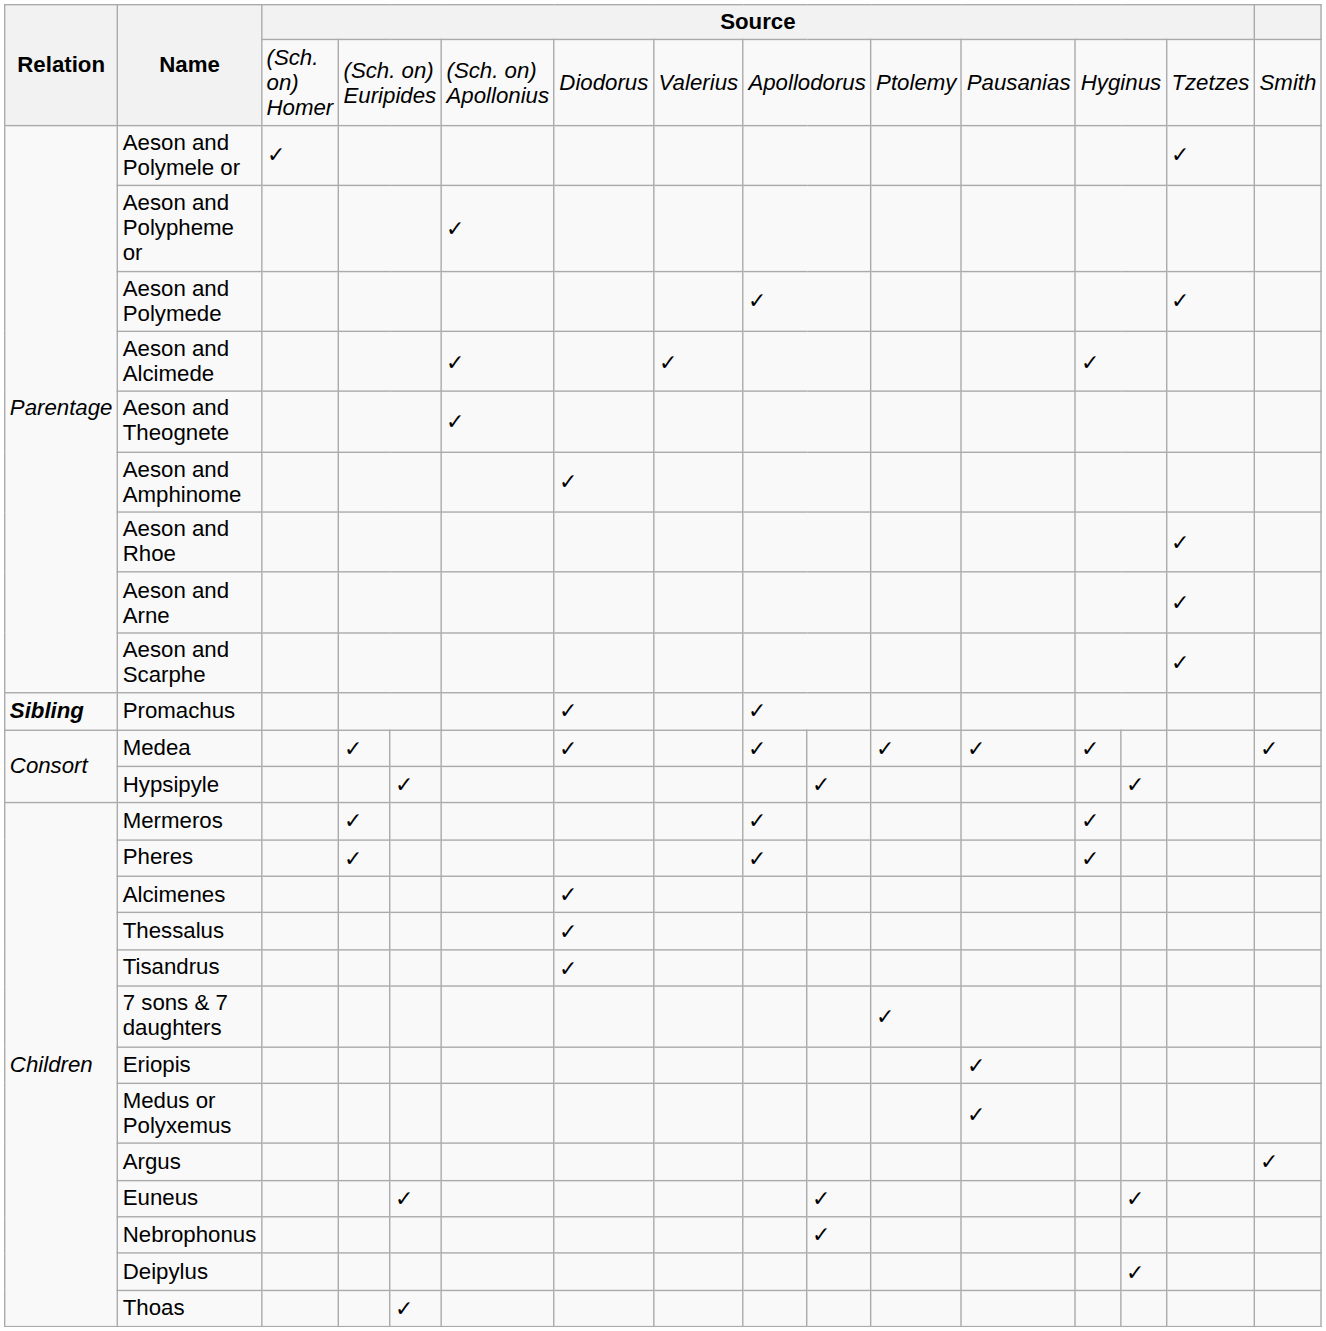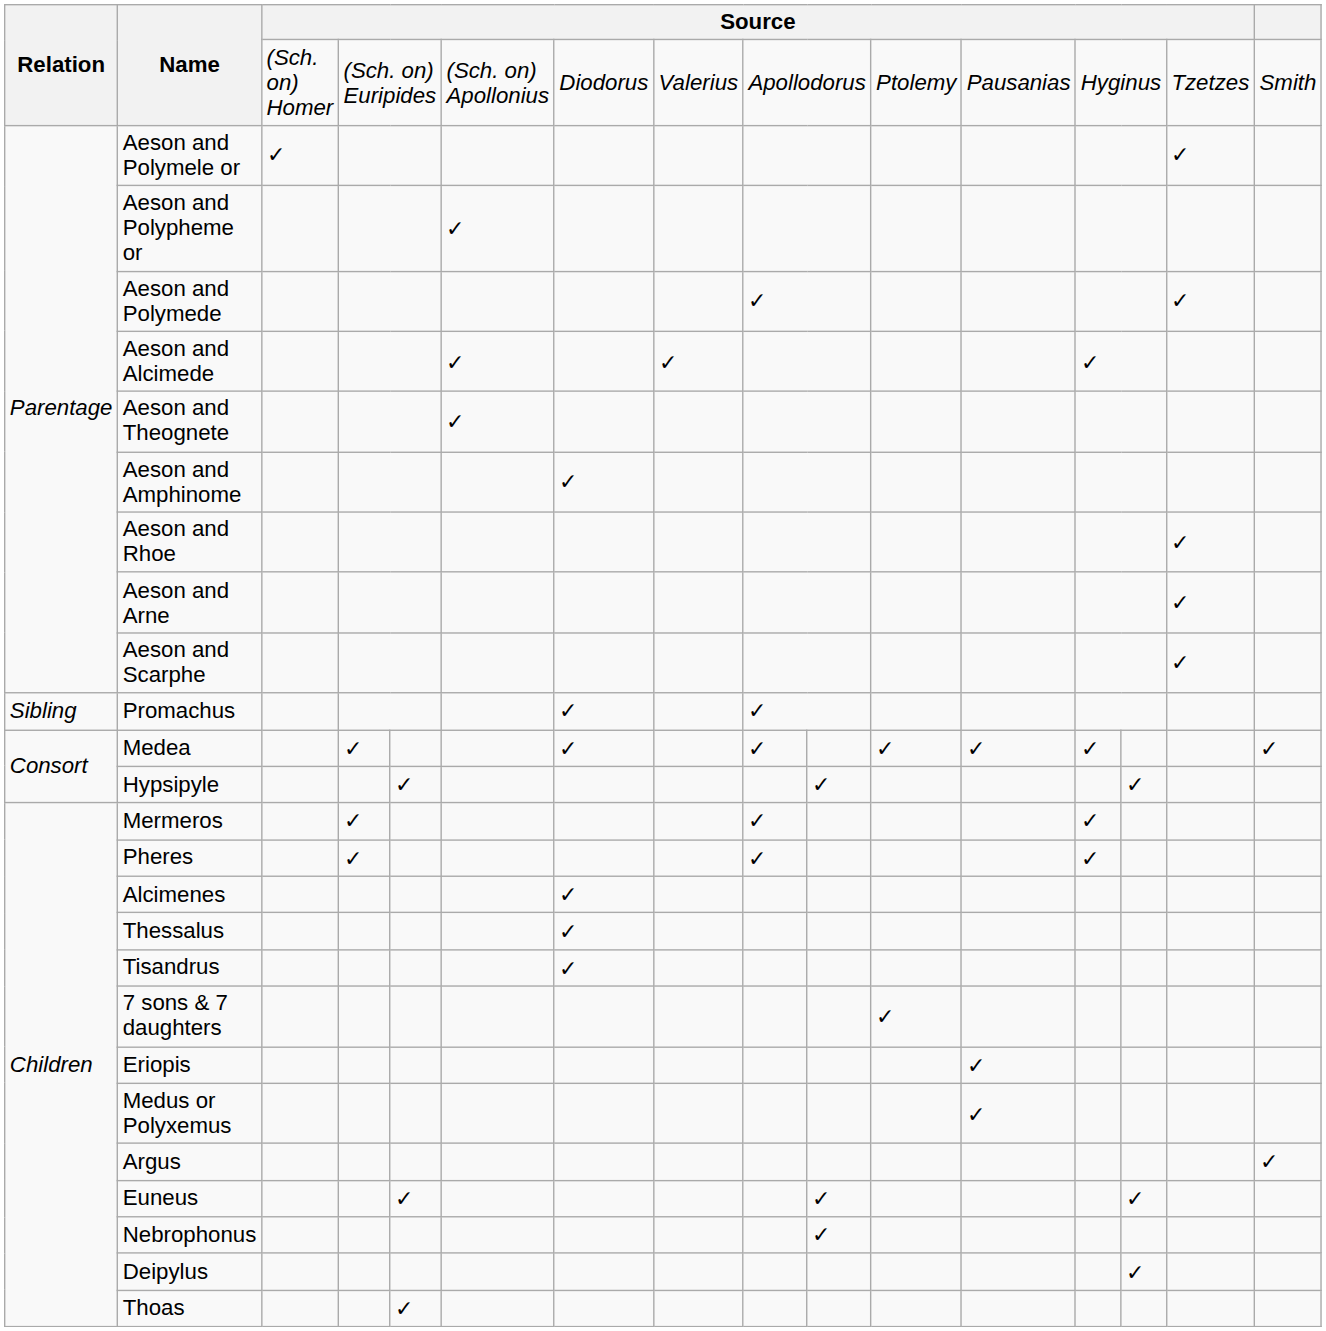(47, 711) bold -> (43, 711) normal
